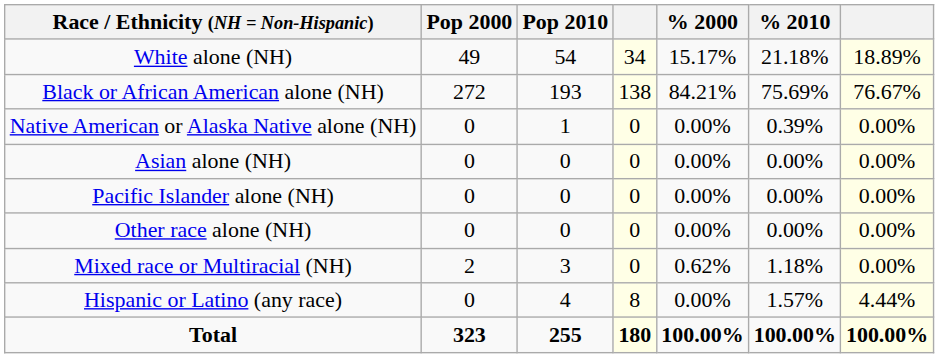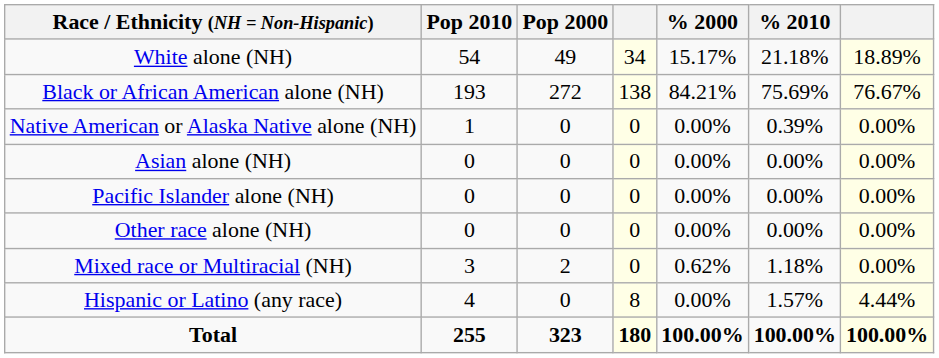columns swapped: (469, 21) <-> (565, 21)
